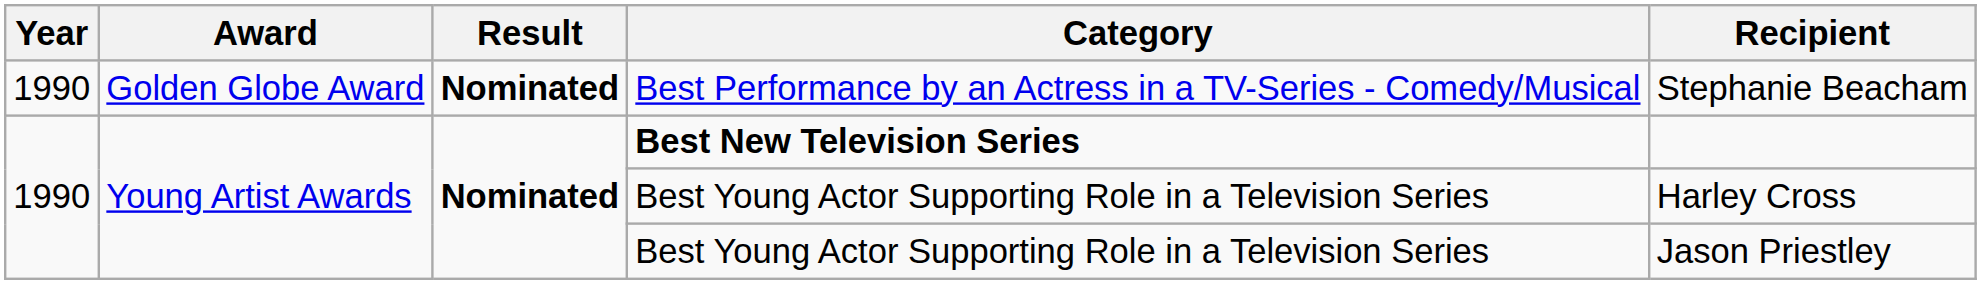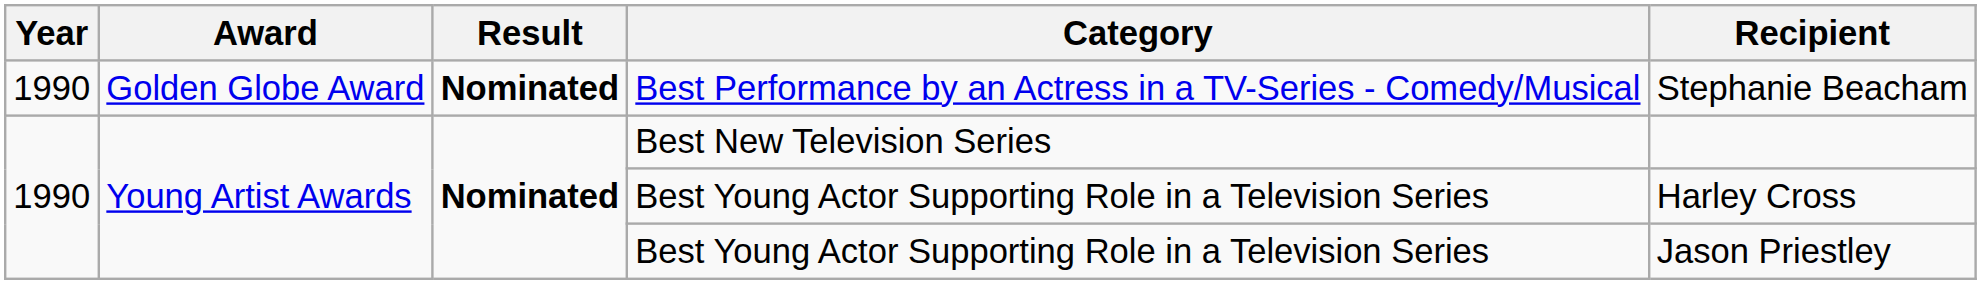(858, 142) bold -> (843, 142) normal
